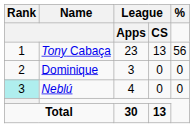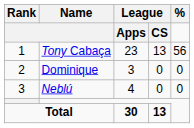(22, 88) paleturquoise background -> (22, 88) no background
